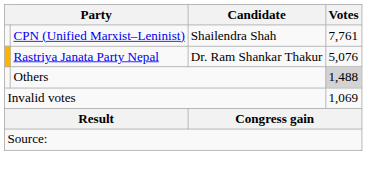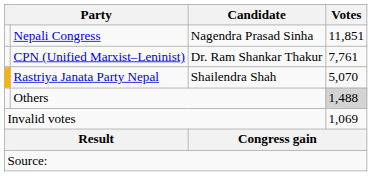+ row: (57, 35)
(234, 35) Shailendra Shah -> (257, 56) Dr. Ram Shankar Thakur
(257, 56) Dr. Ram Shankar Thakur -> (234, 77) Shailendra Shah
(343, 56) 5,076 -> (343, 77) 5,070
